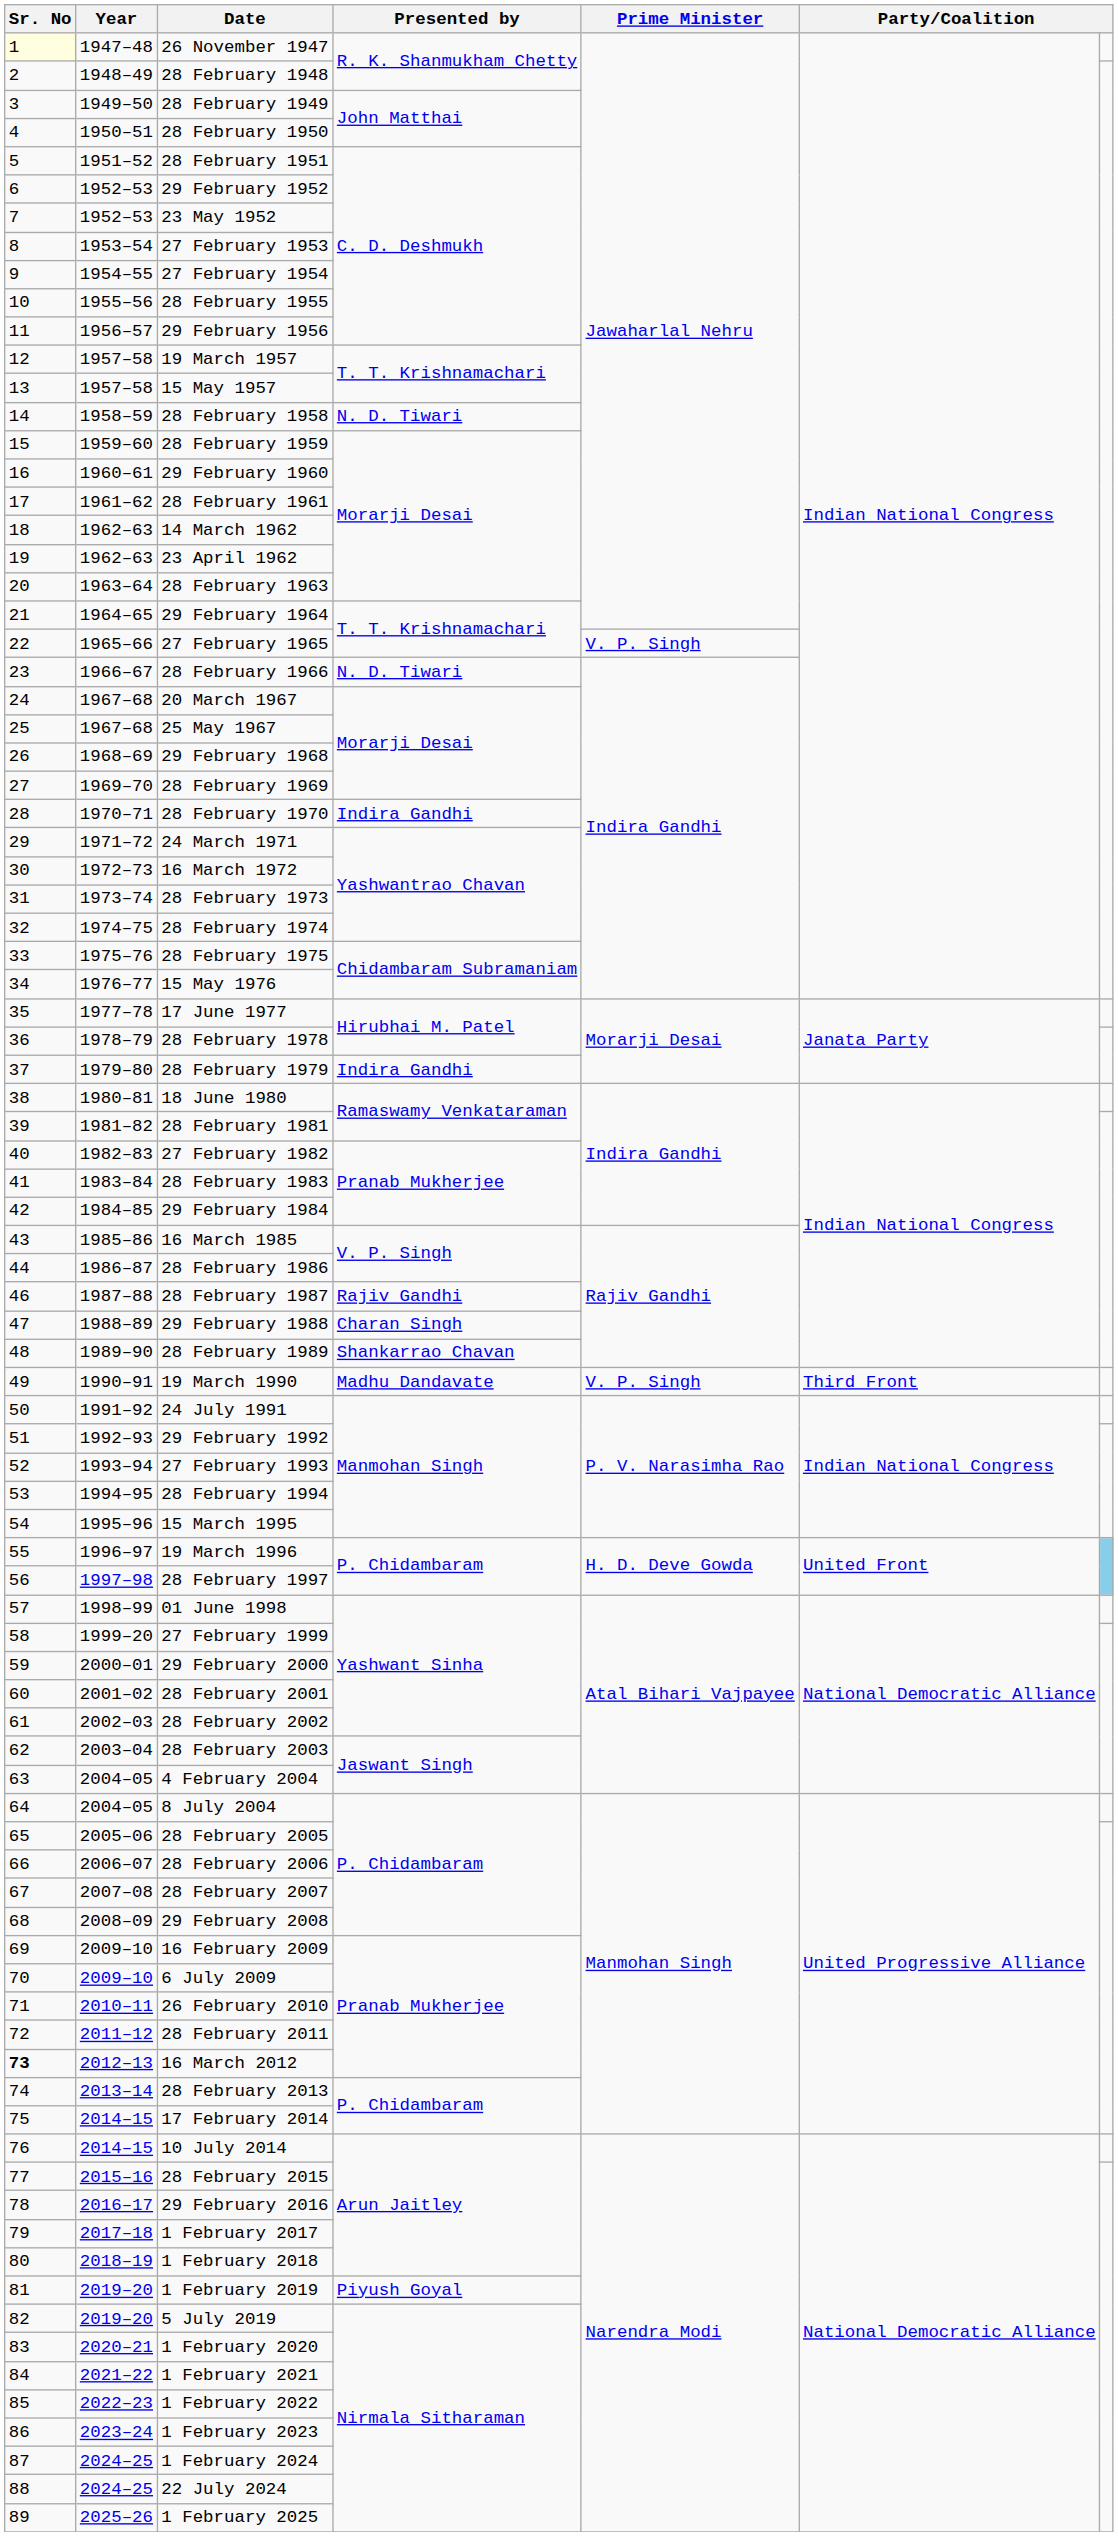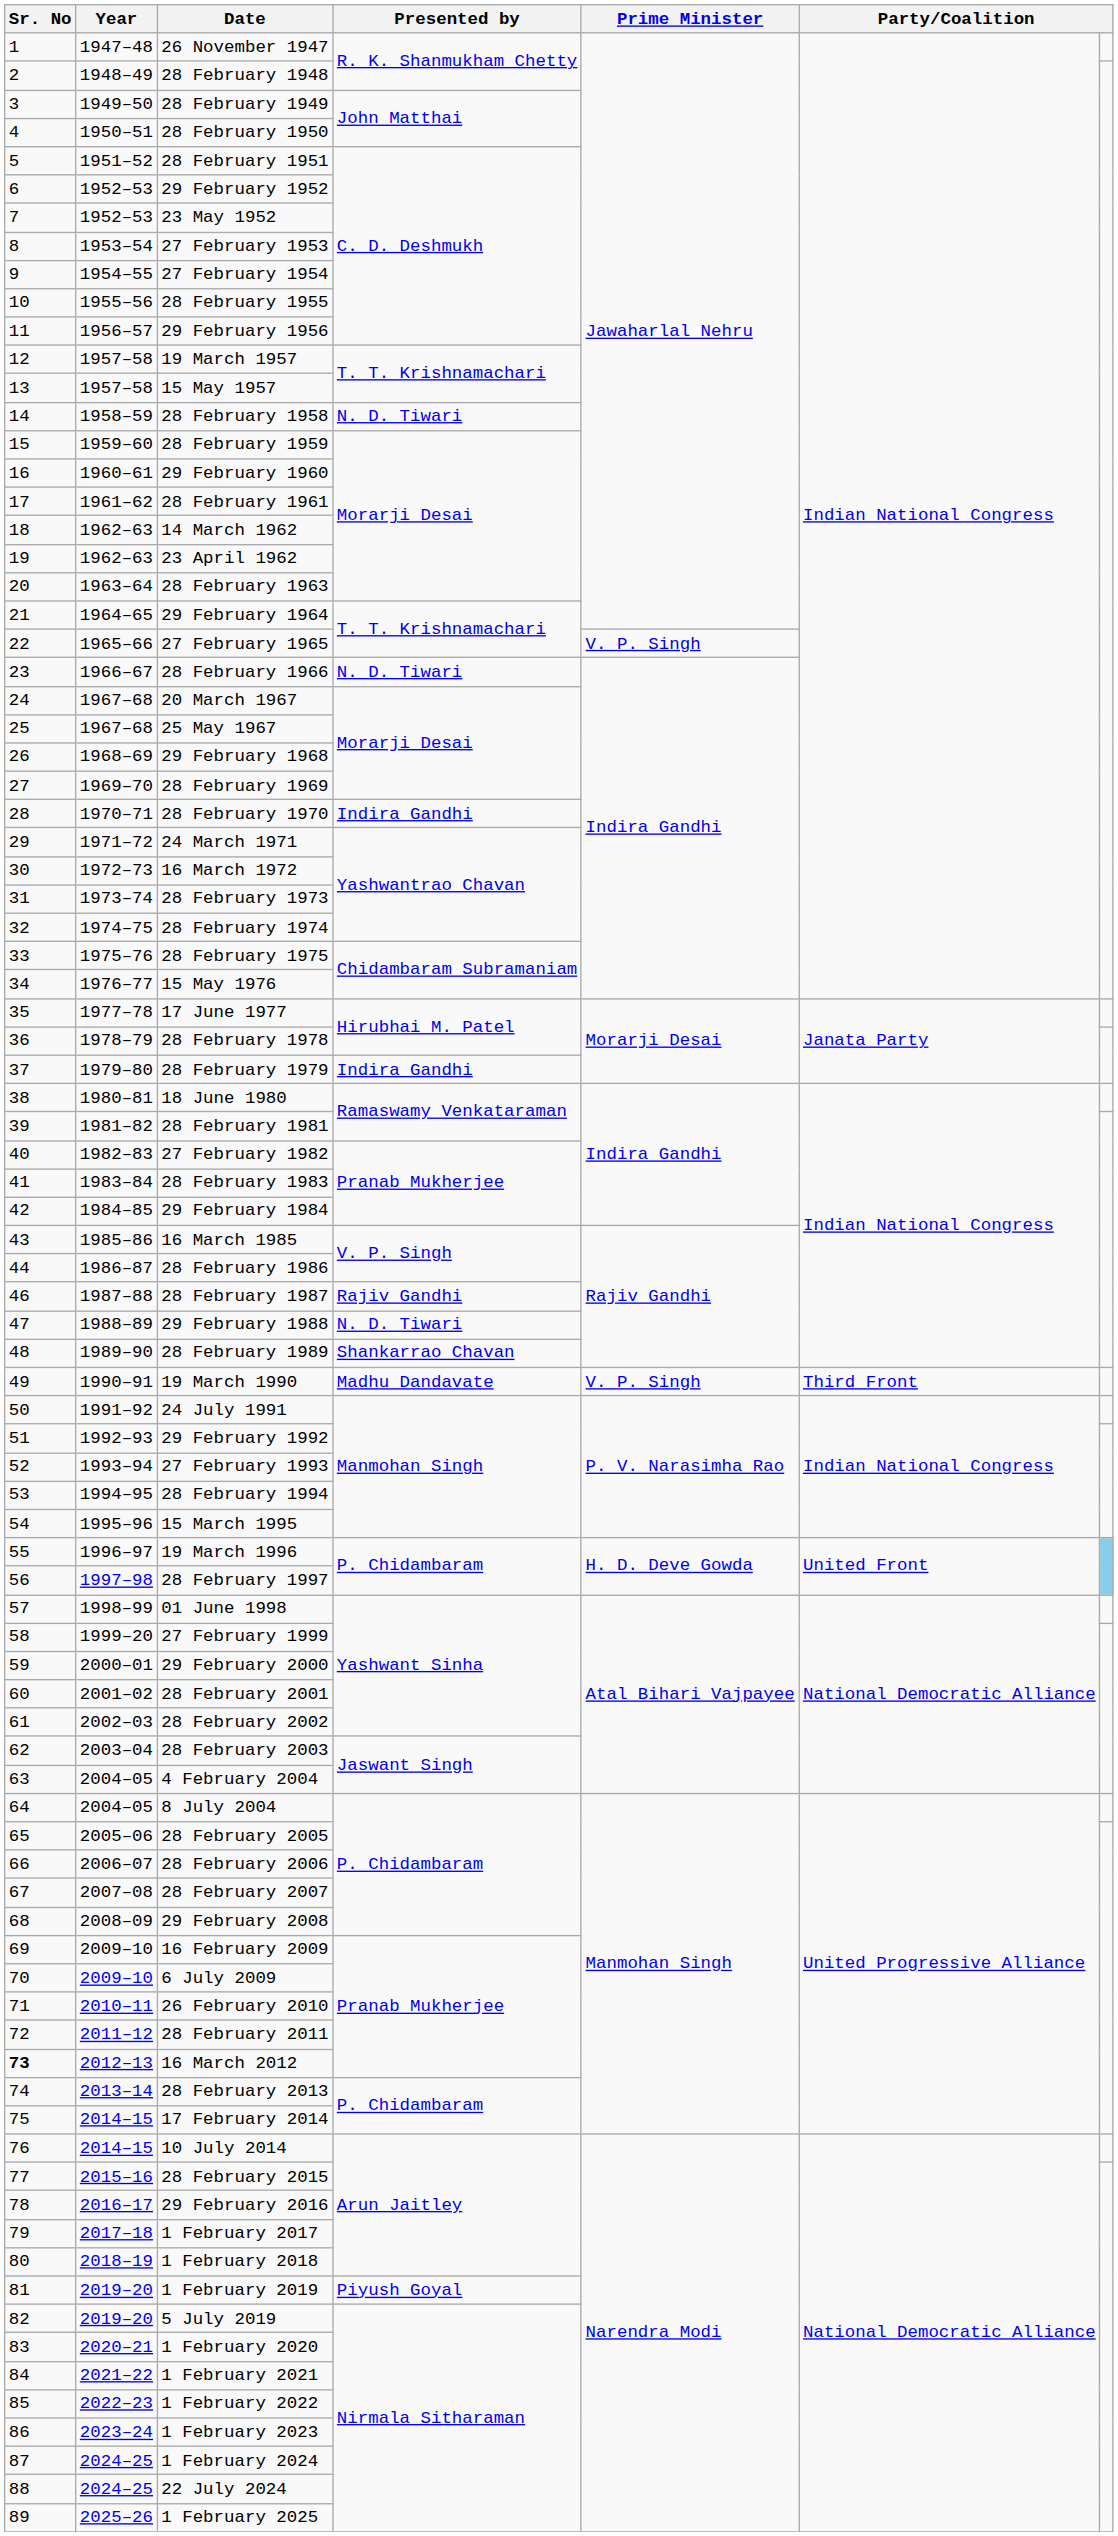(14, 47) lightyellow background -> (14, 47) no background
(400, 1325) Charan Singh -> (400, 1325) N. D. Tiwari
